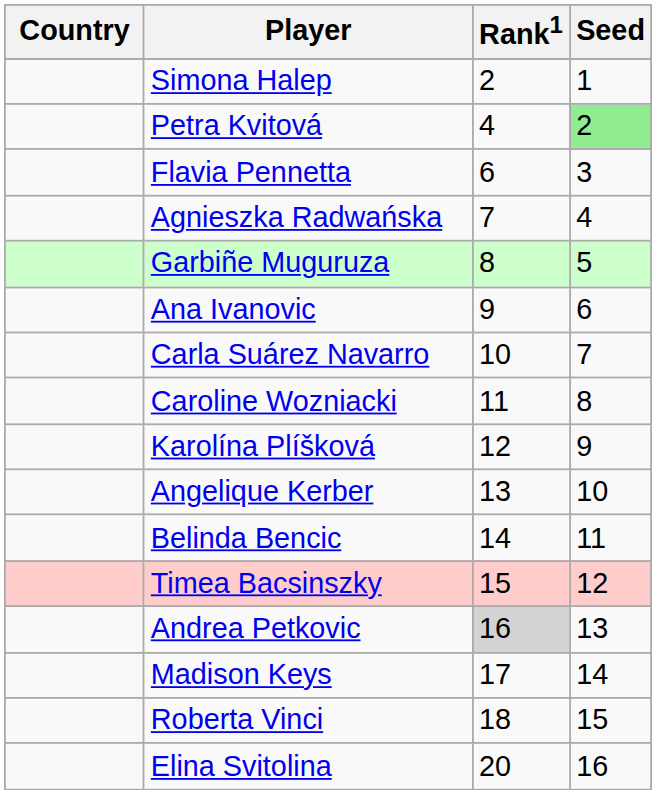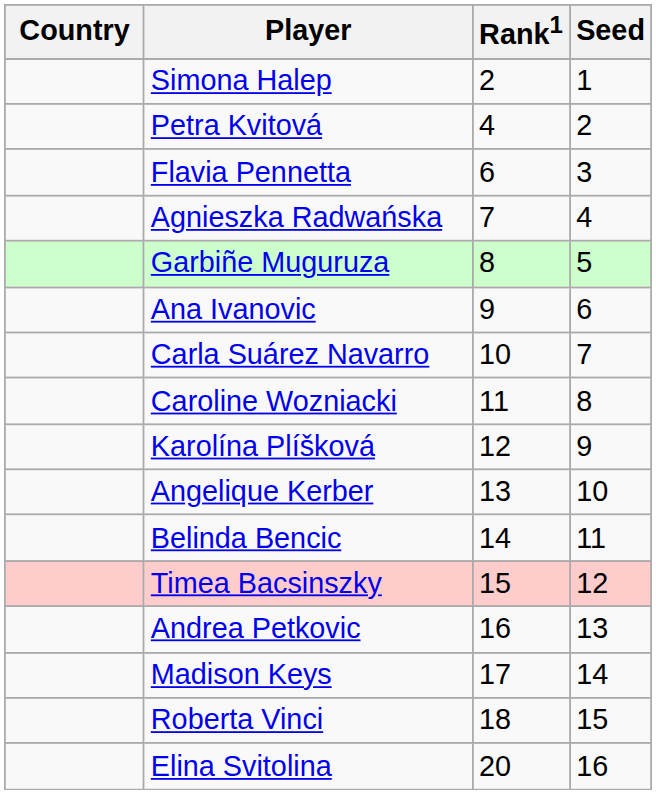(584, 126) lightgreen background -> (584, 126) no background
(495, 628) lightgrey background -> (495, 628) no background
